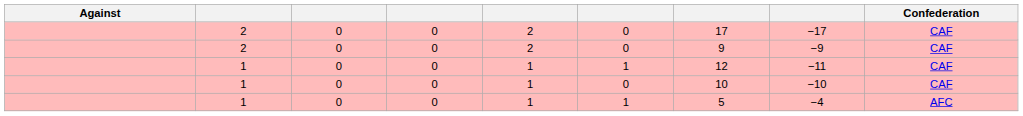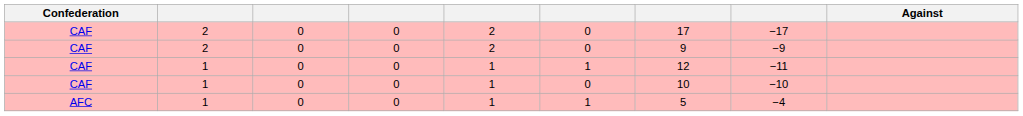columns swapped: (100, 13) <-> (941, 13)
